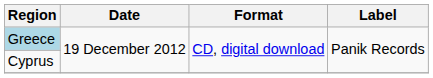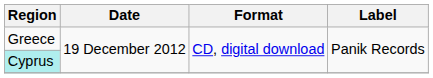(31, 38) lightblue background -> (31, 38) no background
(31, 61) no background -> (31, 61) paleturquoise background
